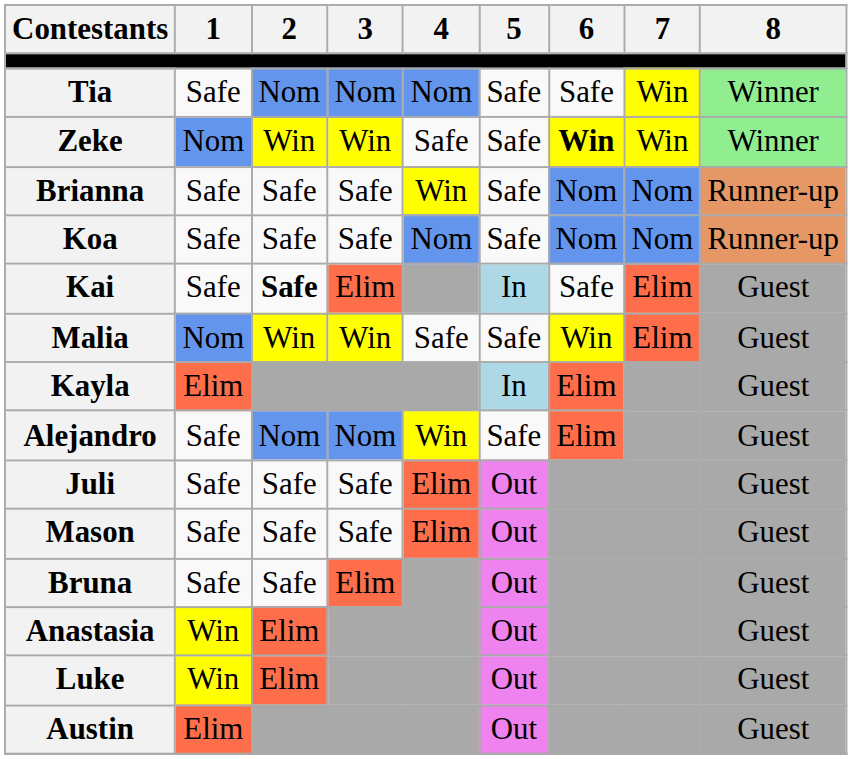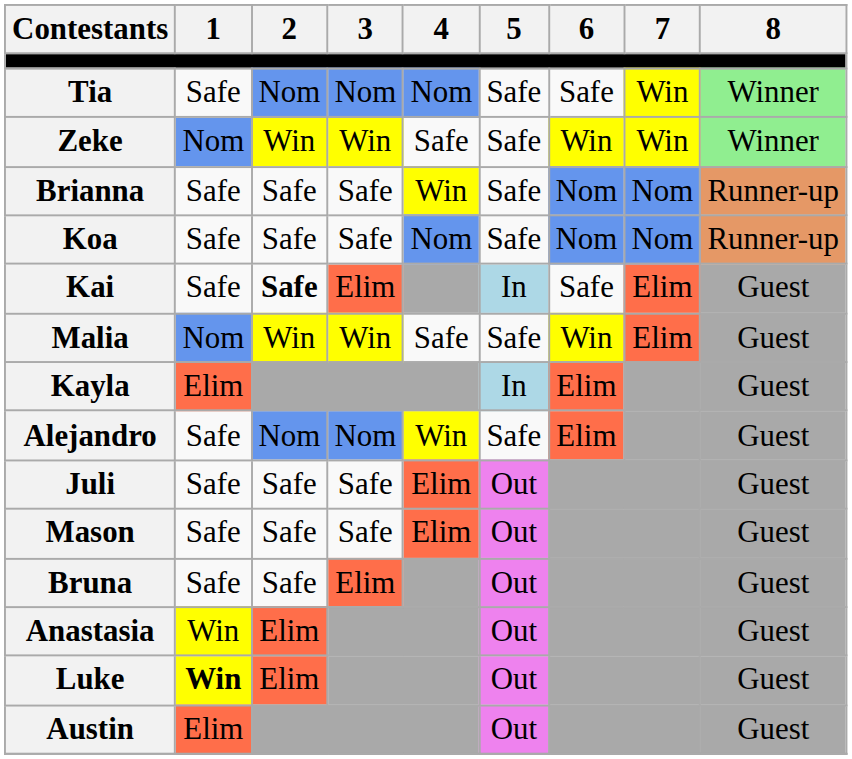(586, 141) bold -> (586, 141) normal
(213, 679) normal -> (213, 679) bold
